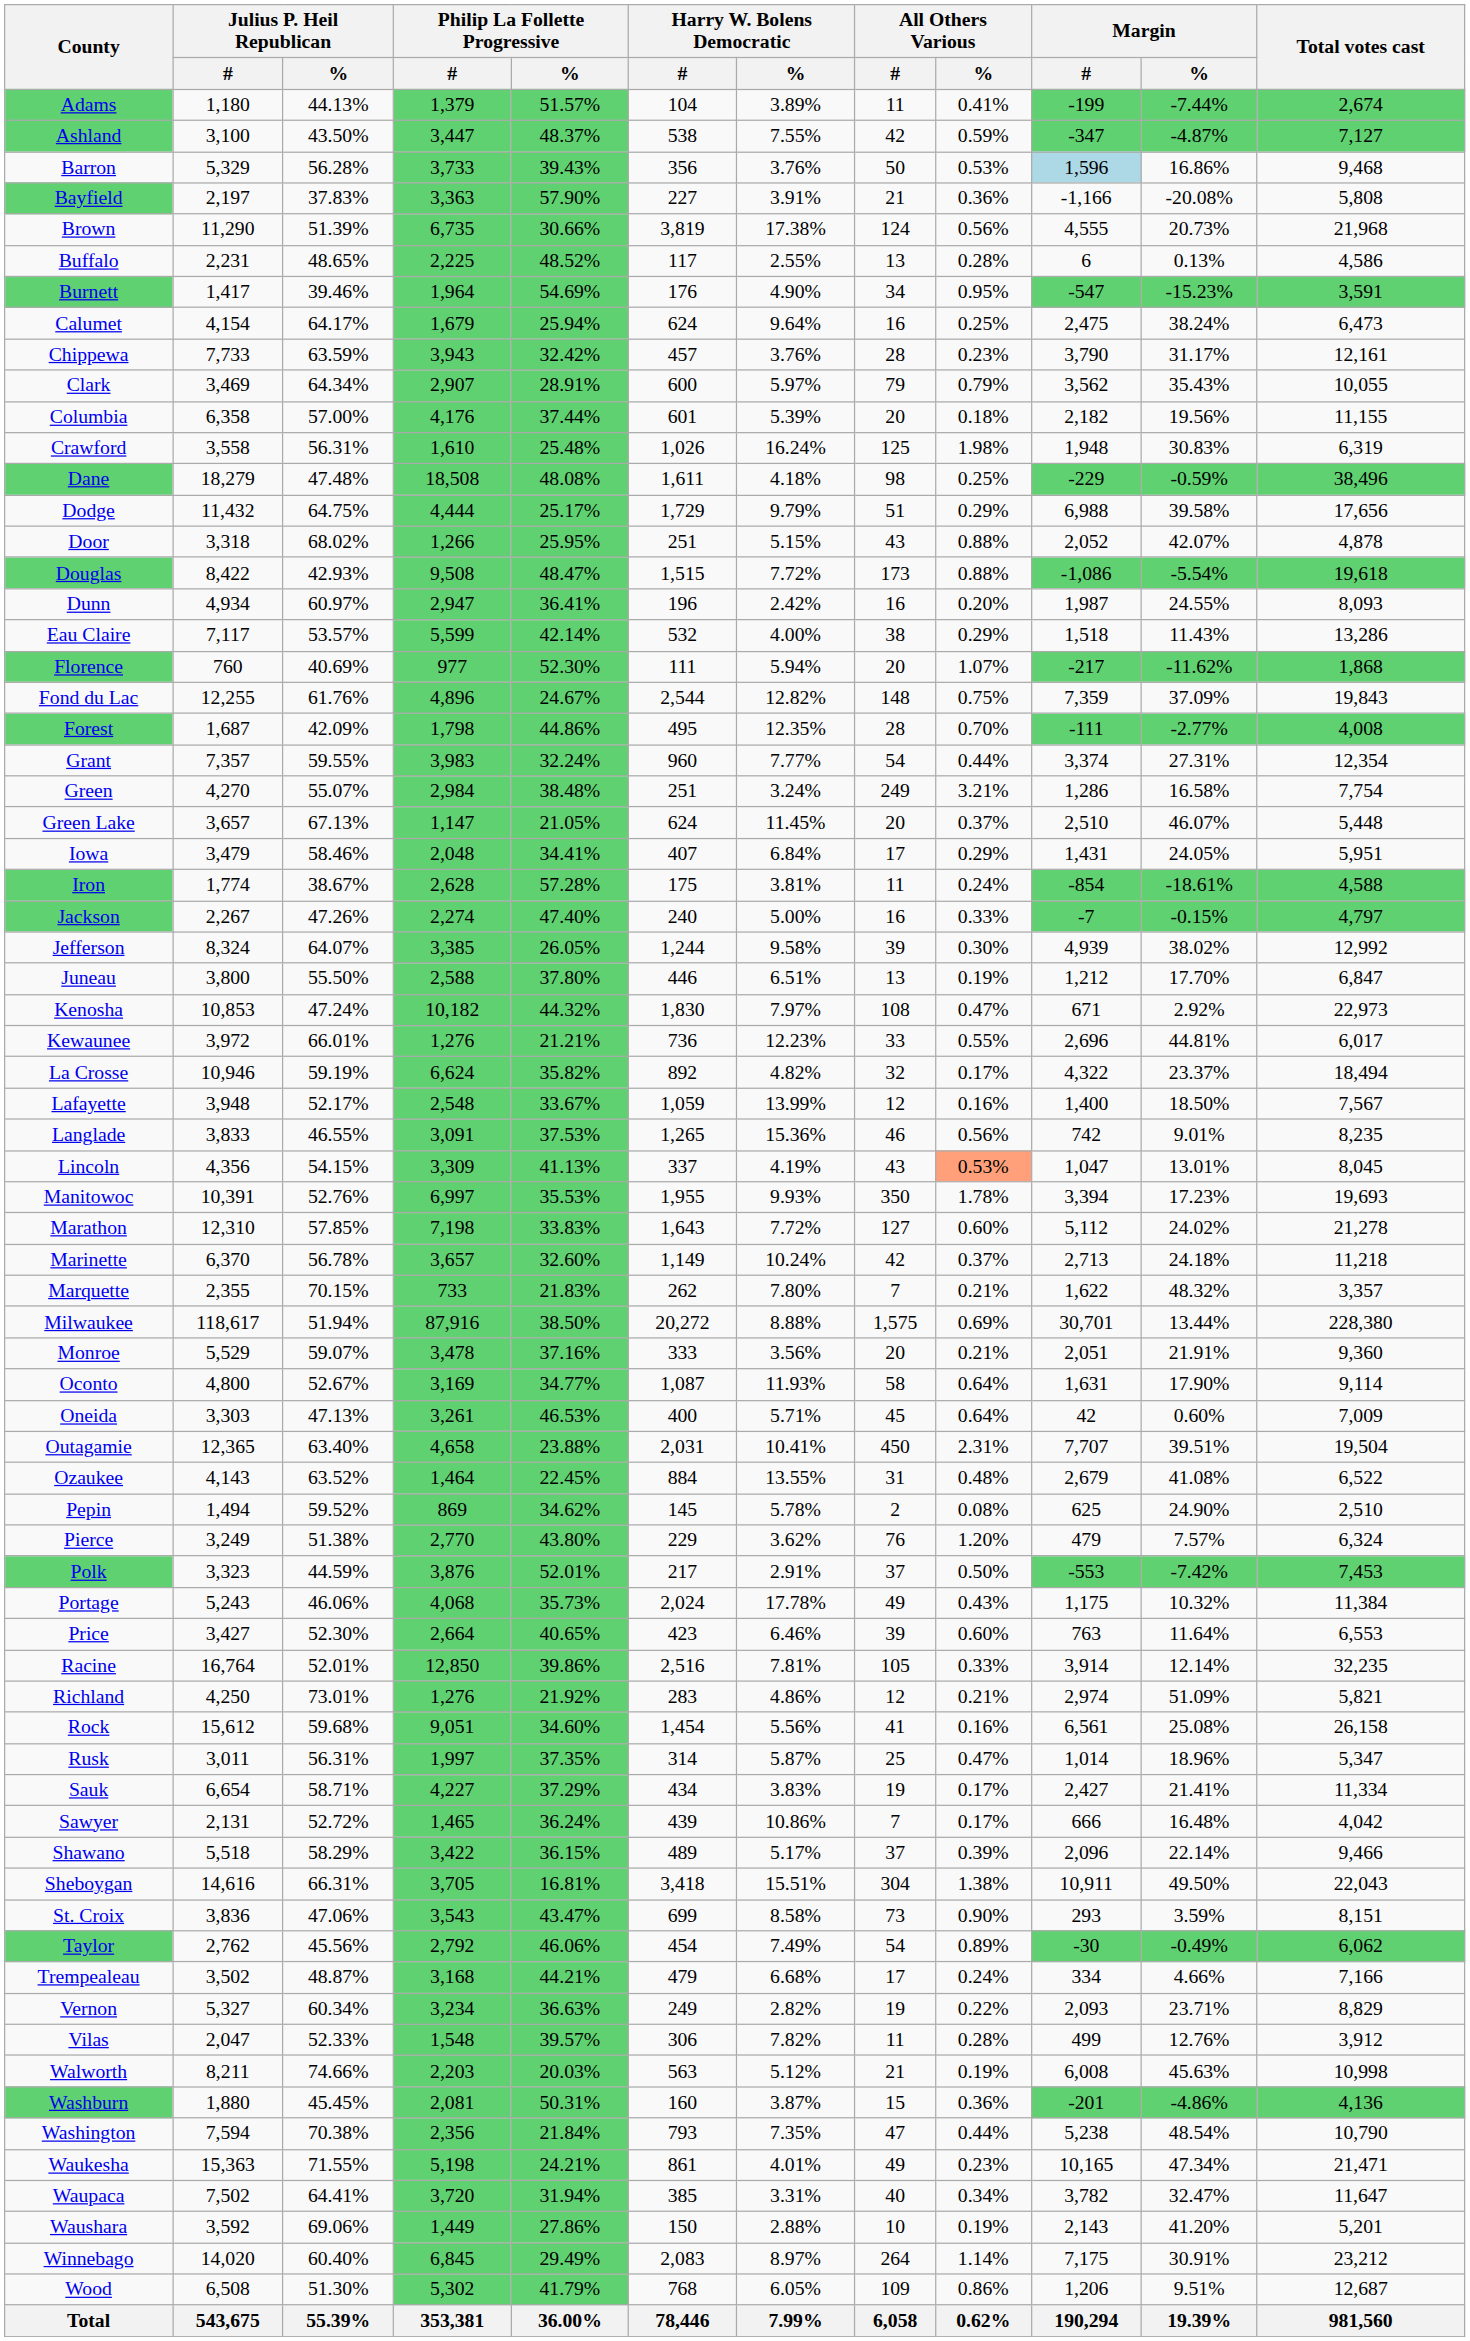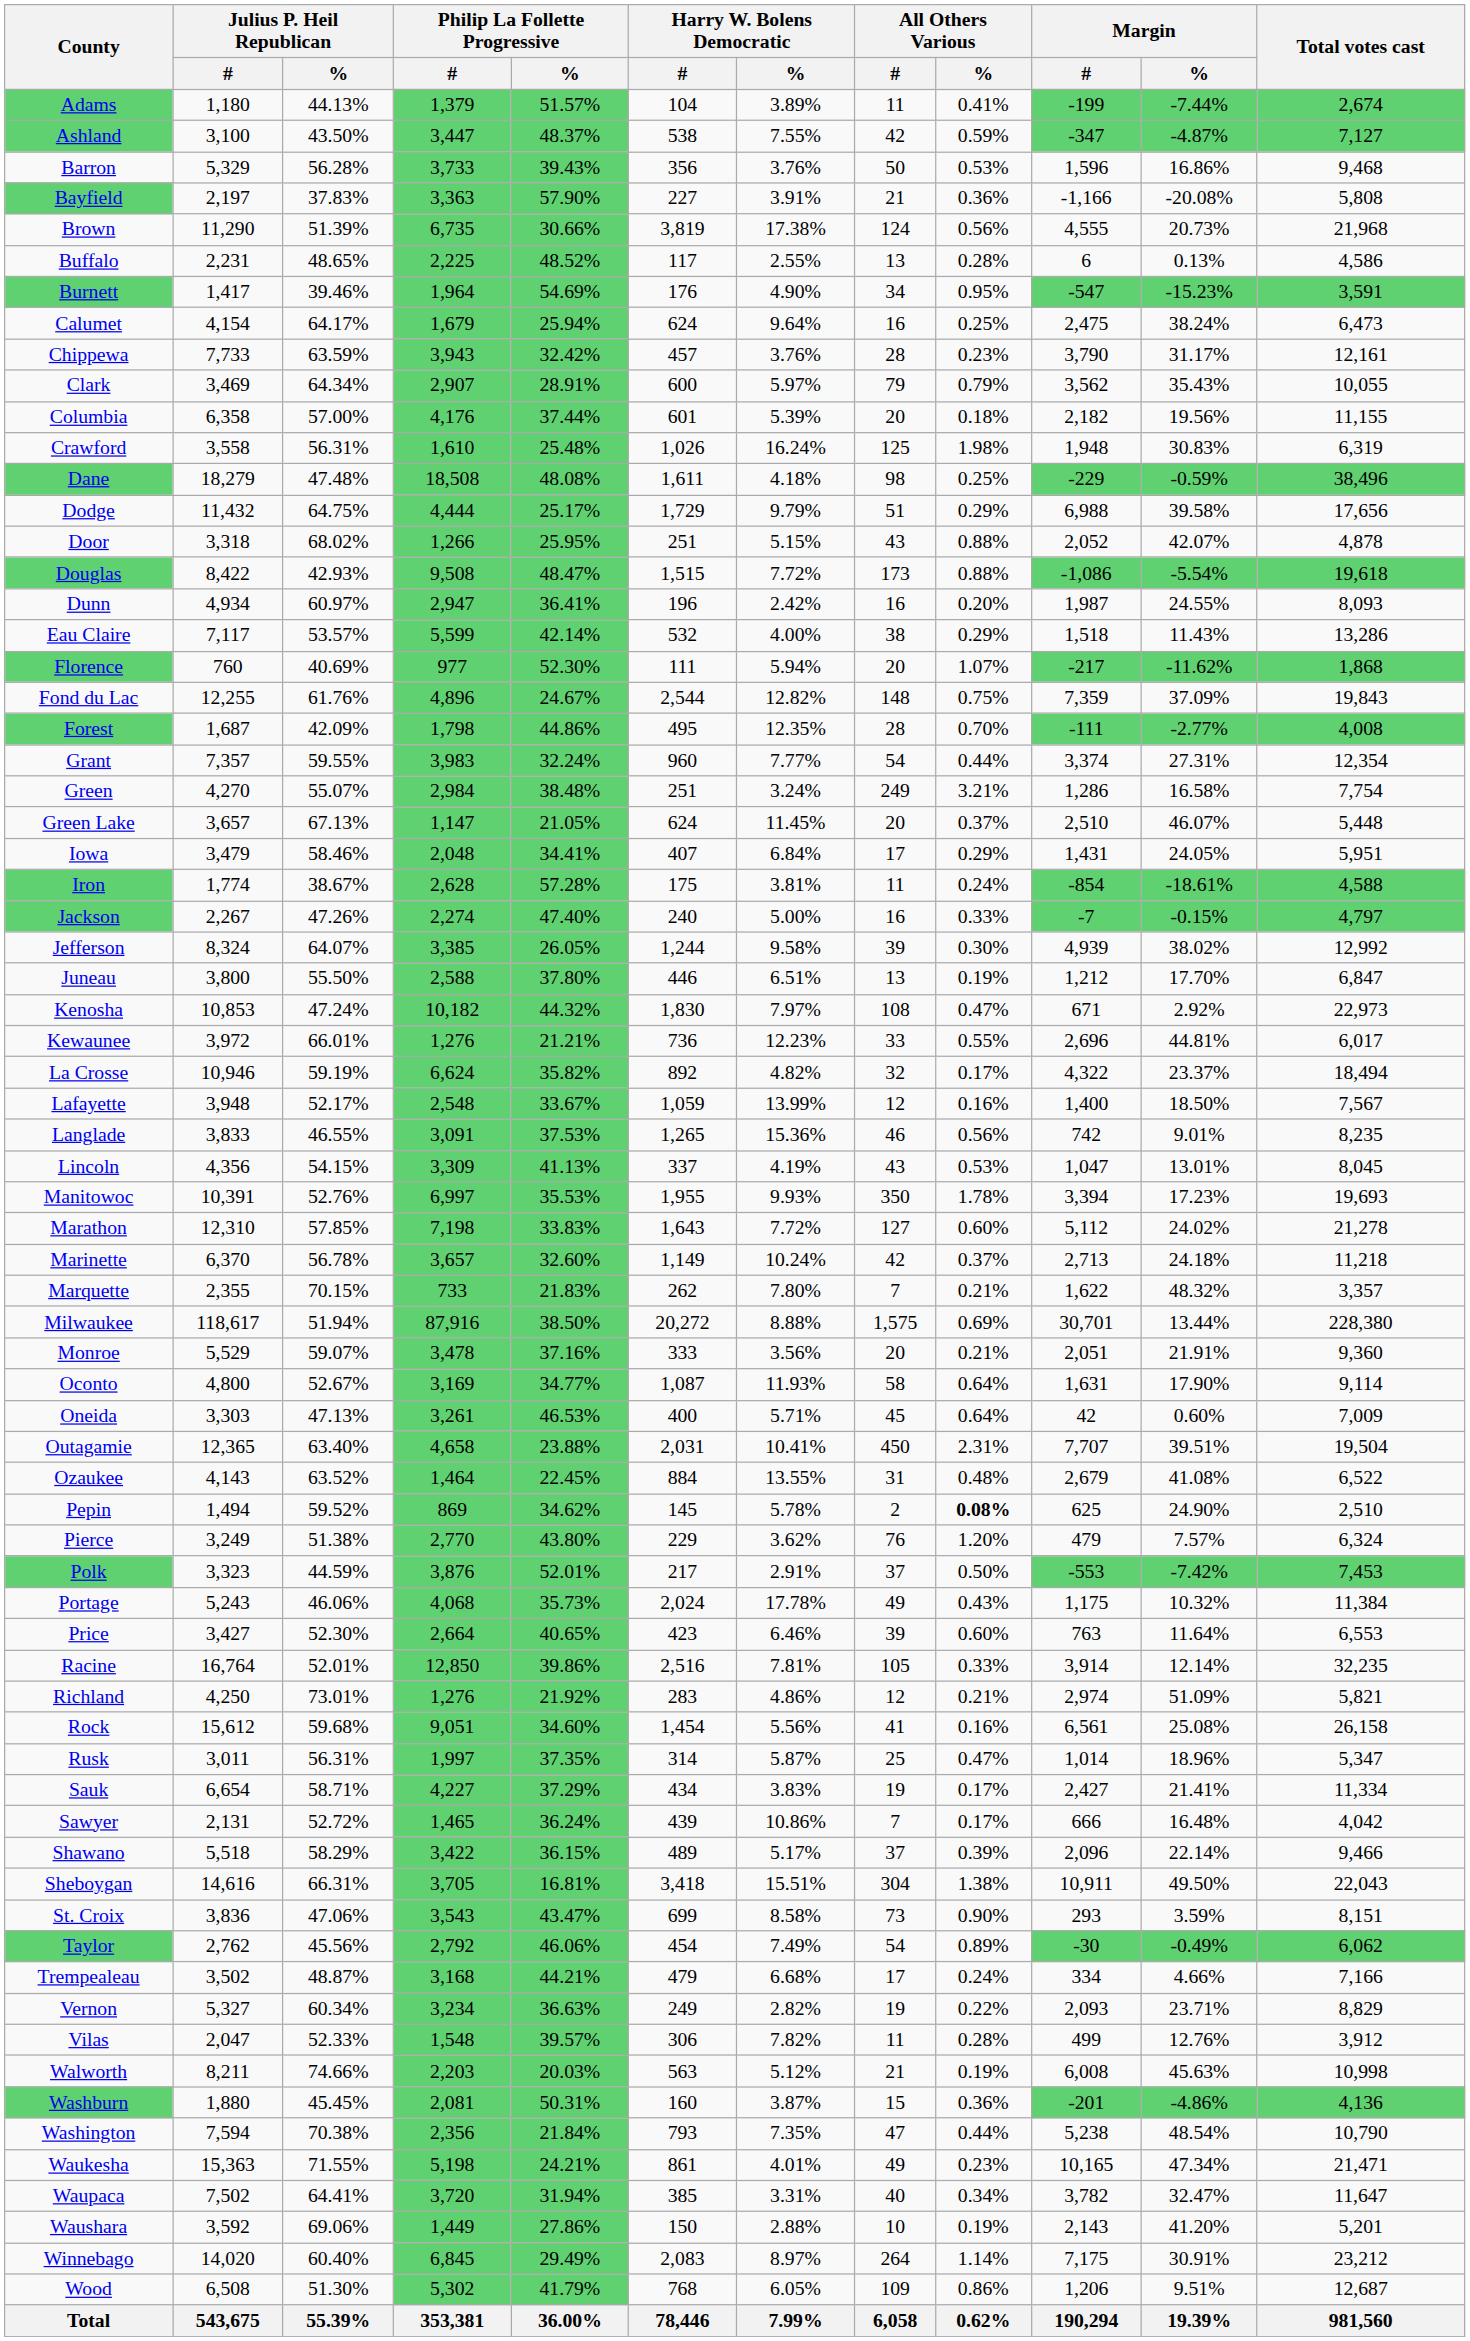(1086, 167) lightblue background -> (1086, 167) no background
(983, 1165) lightsalmon background -> (983, 1165) no background
(983, 1509) normal -> (983, 1509) bold
